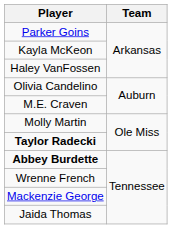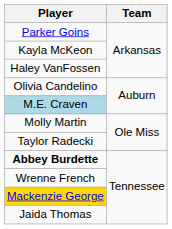(55, 104) no background -> (55, 104) lightblue background
(55, 141) bold -> (55, 141) normal
(55, 196) no background -> (55, 196) gold background
